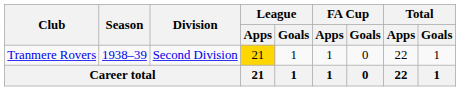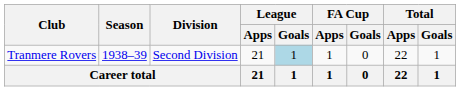(258, 55) gold background -> (258, 55) no background
(294, 55) no background -> (294, 55) lightblue background
